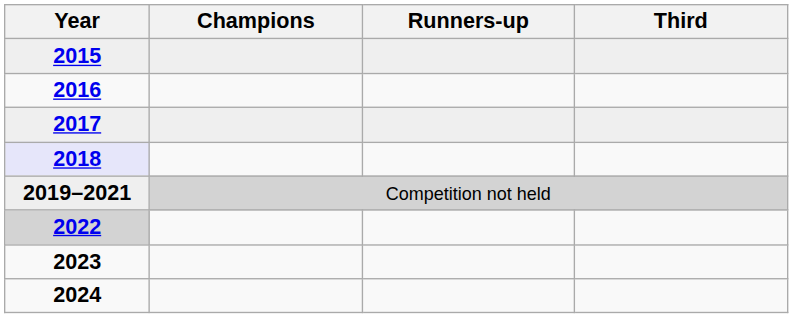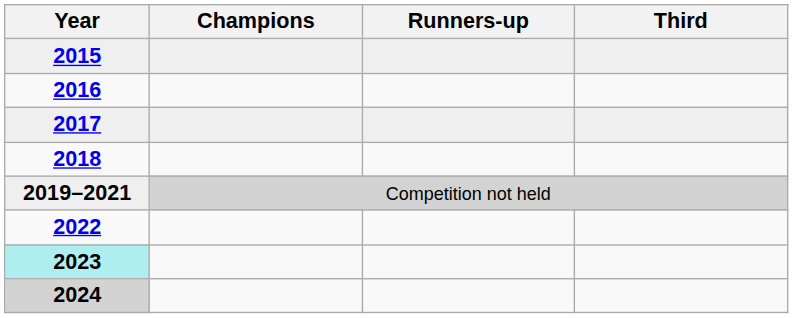(77, 158) lavender background -> (77, 158) no background
(77, 227) lightgrey background -> (77, 227) no background
(77, 261) no background -> (77, 261) paleturquoise background
(77, 295) no background -> (77, 295) lightgrey background
